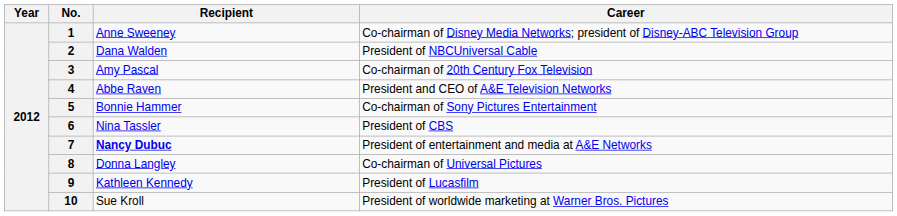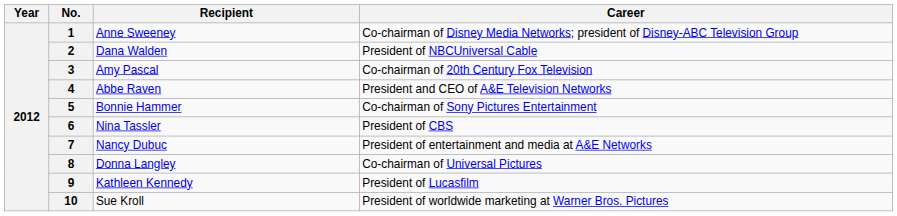(134, 145) bold -> (131, 145) normal
